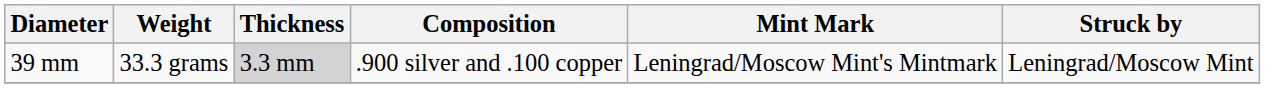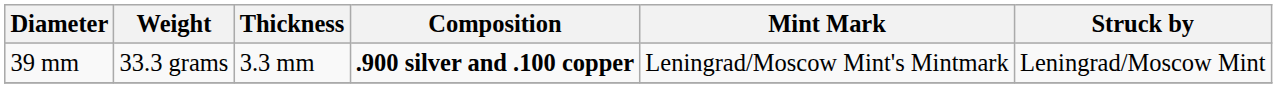(277, 62) lightgrey background -> (277, 62) no background
(489, 62) normal -> (495, 62) bold
